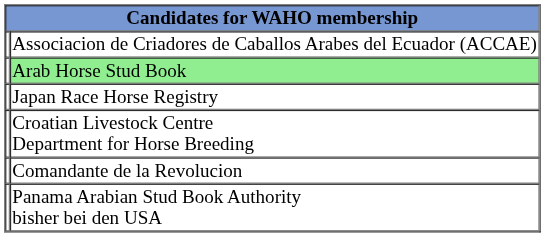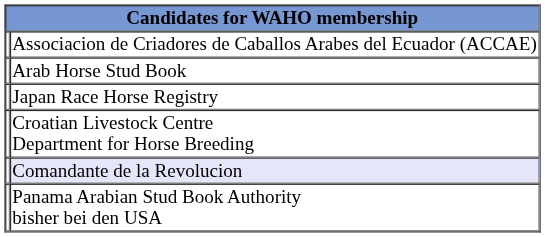(99, 70) lightgreen background -> (99, 70) no background
(127, 170) no background -> (127, 170) lavender background
